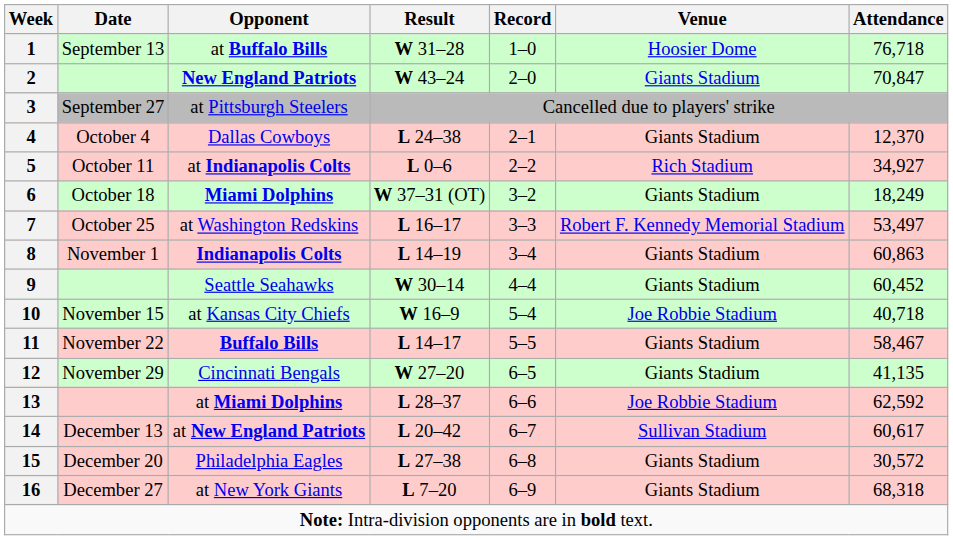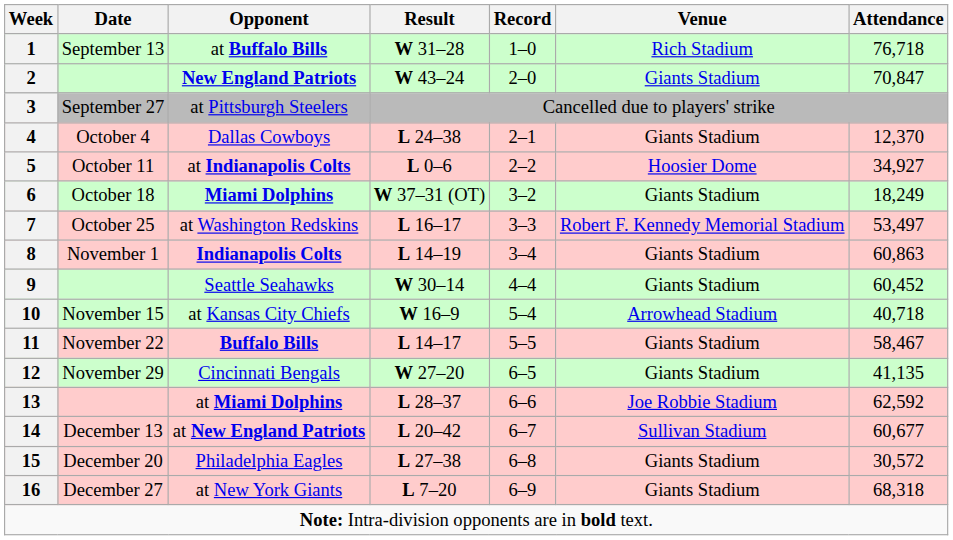(702, 48) Hoosier Dome -> (702, 48) Rich Stadium
(702, 166) Rich Stadium -> (702, 166) Hoosier Dome
(702, 313) Joe Robbie Stadium -> (702, 313) Arrowhead Stadium
(898, 431) 60,617 -> (898, 431) 60,677
